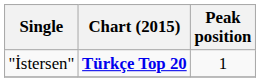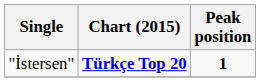(223, 63) normal -> (223, 63) bold
